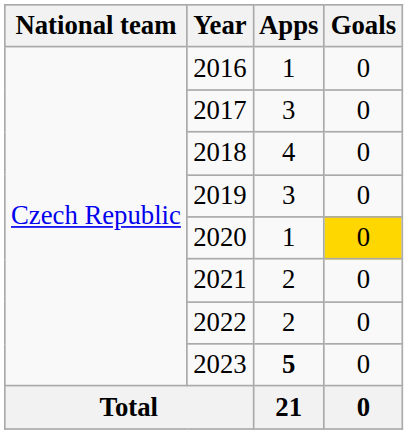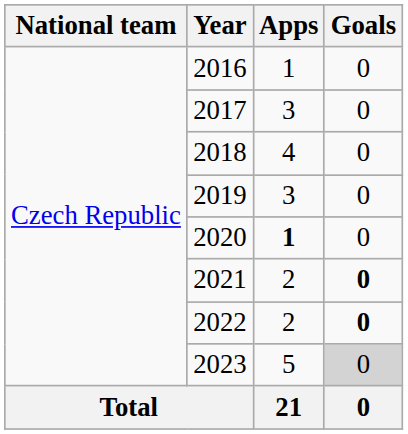(289, 237) normal -> (289, 237) bold
(363, 237) gold background -> (363, 237) no background
(363, 279) normal -> (363, 279) bold
(363, 322) normal -> (363, 322) bold
(289, 364) bold -> (289, 364) normal
(363, 364) no background -> (363, 364) lightgrey background
